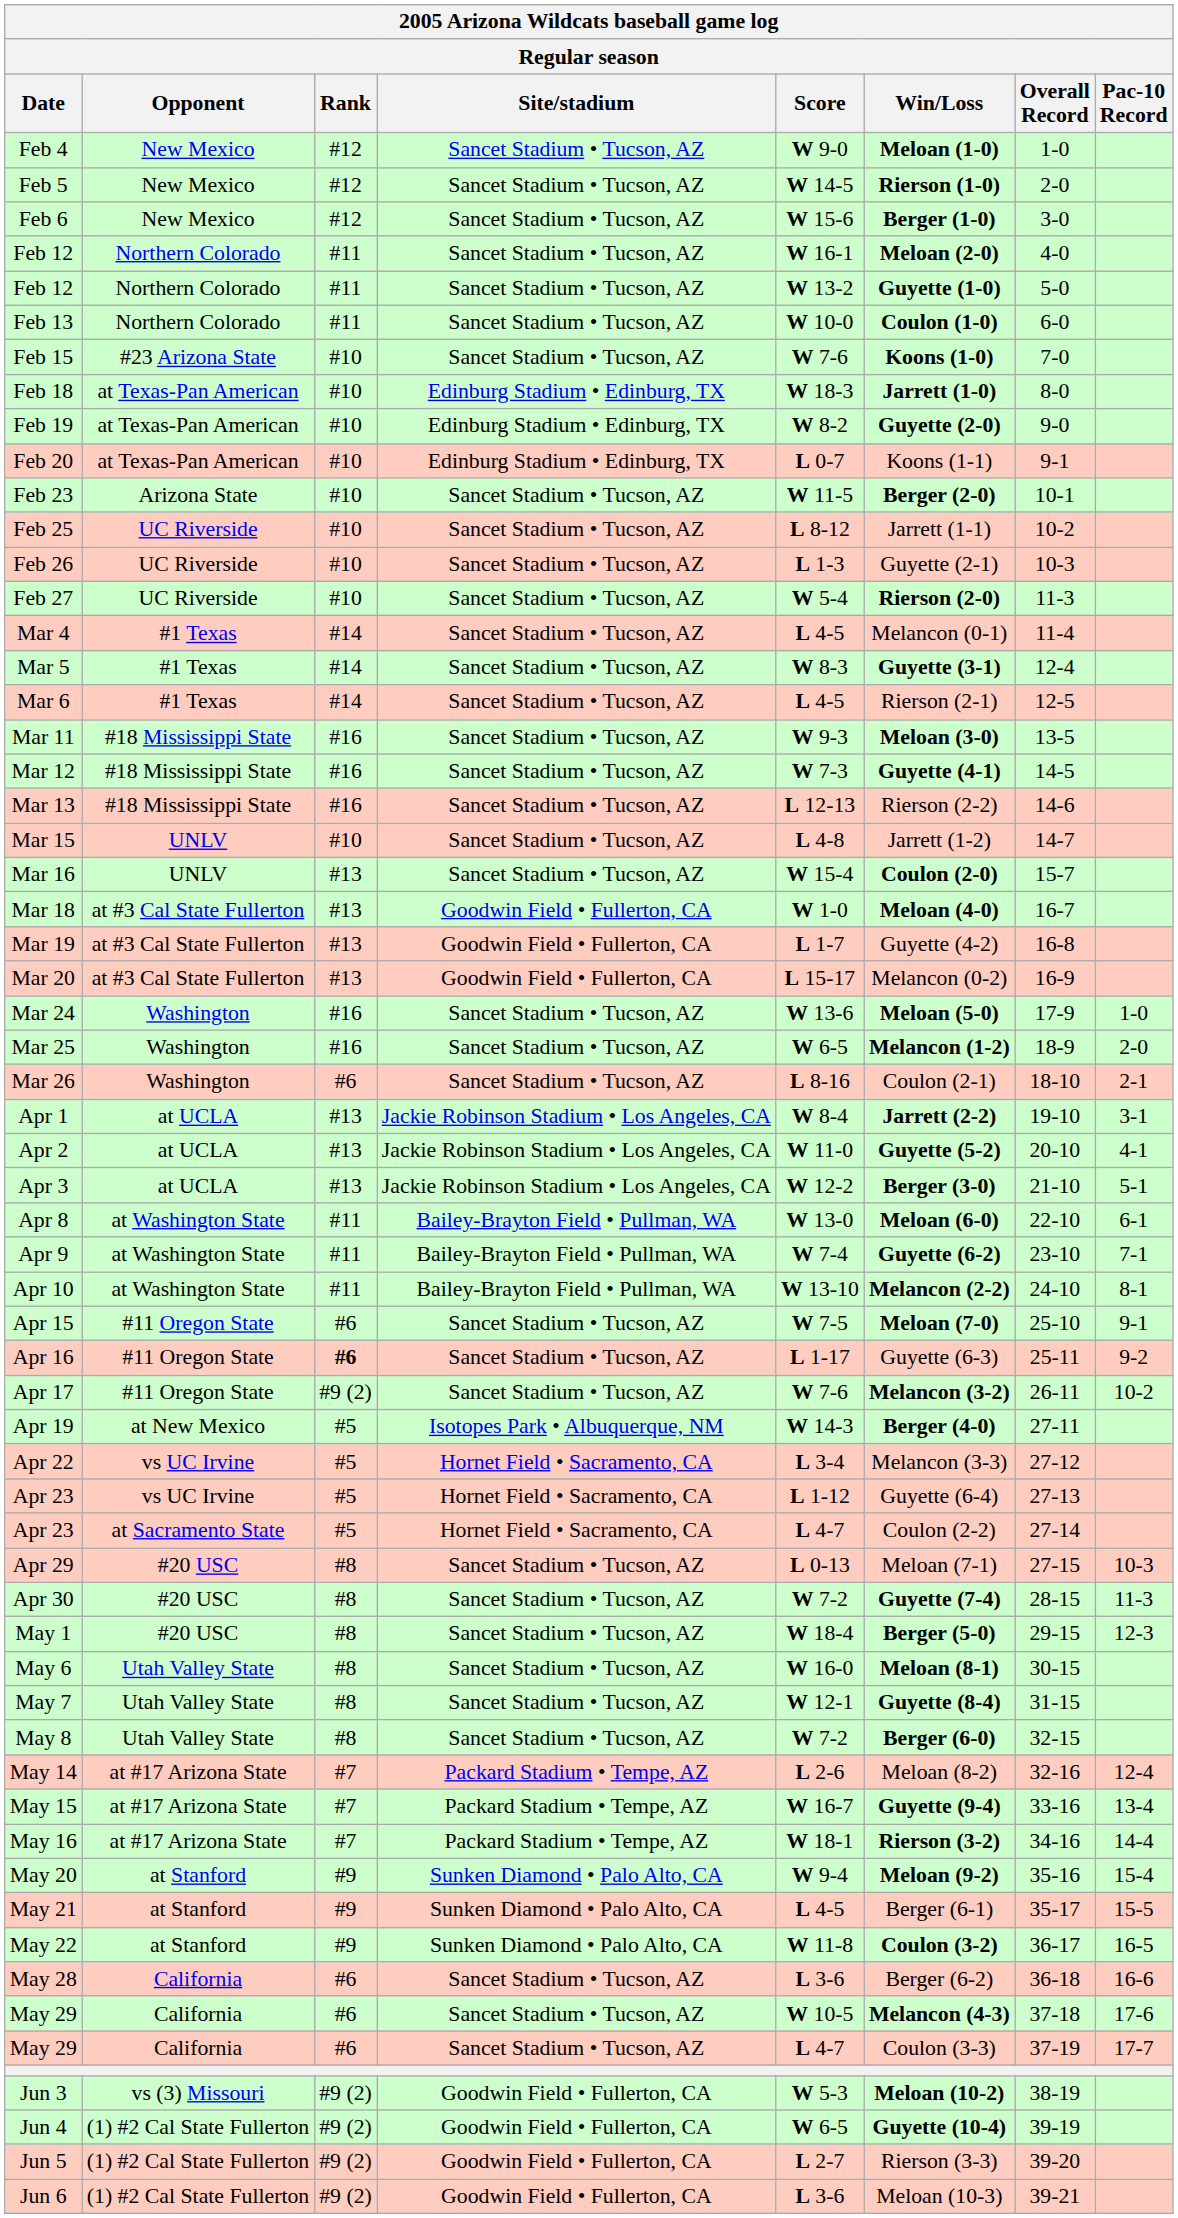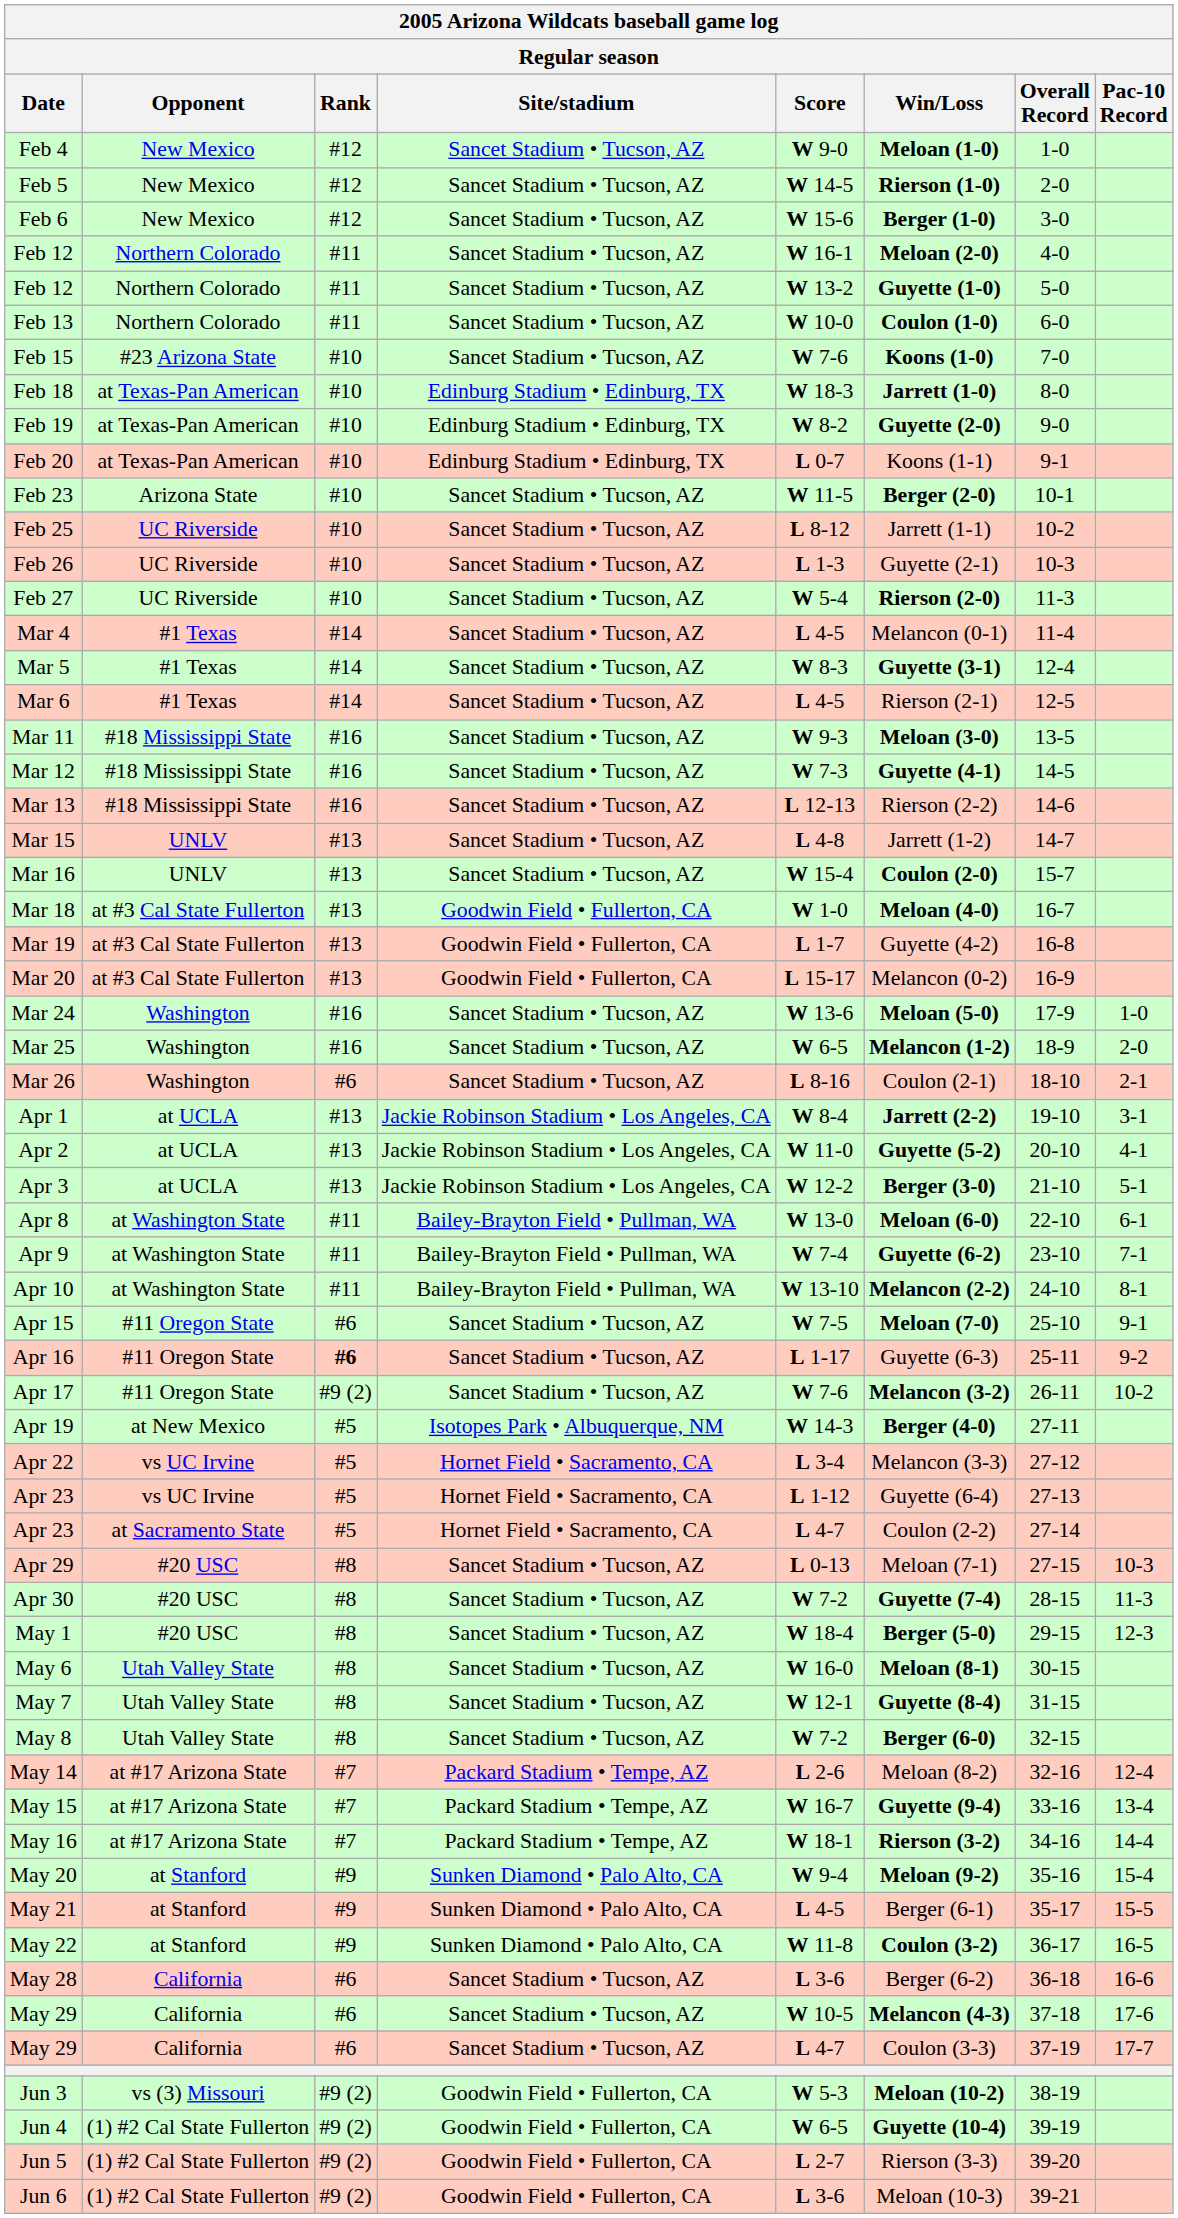(346, 839) #10 -> (346, 839) #13
